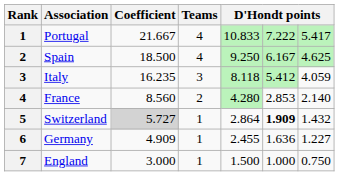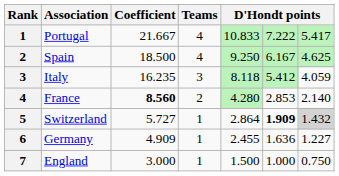(161, 98) normal -> (161, 98) bold
(161, 118) lightgrey background -> (161, 118) no background
(316, 118) no background -> (316, 118) lightgrey background
